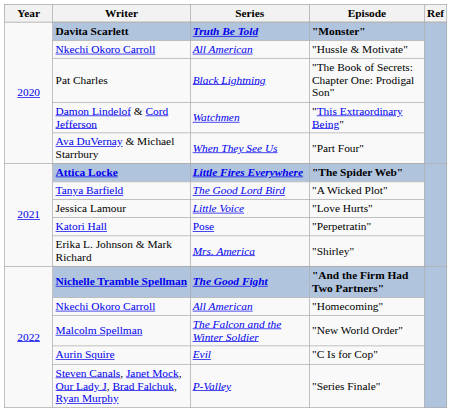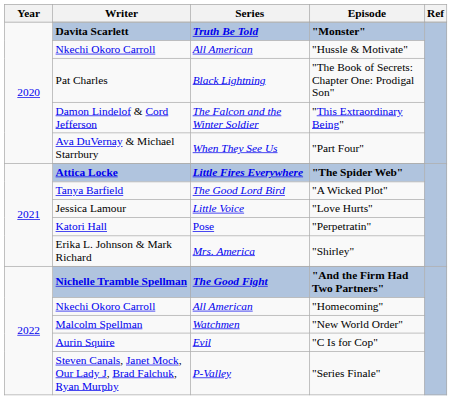(216, 117) Watchmen -> (237, 117) The Falcon and the Winter Soldier
(237, 330) The Falcon and the Winter Soldier -> (216, 324) Watchmen
